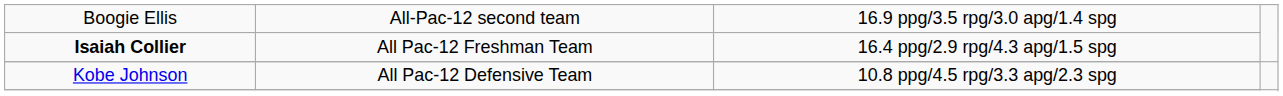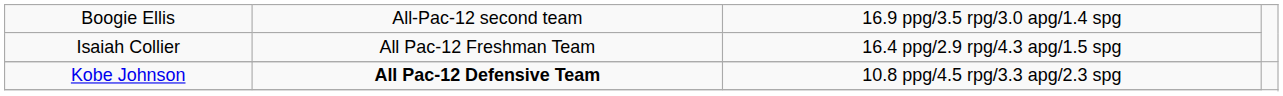(130, 47) bold -> (128, 47) normal
(485, 75) normal -> (487, 75) bold
